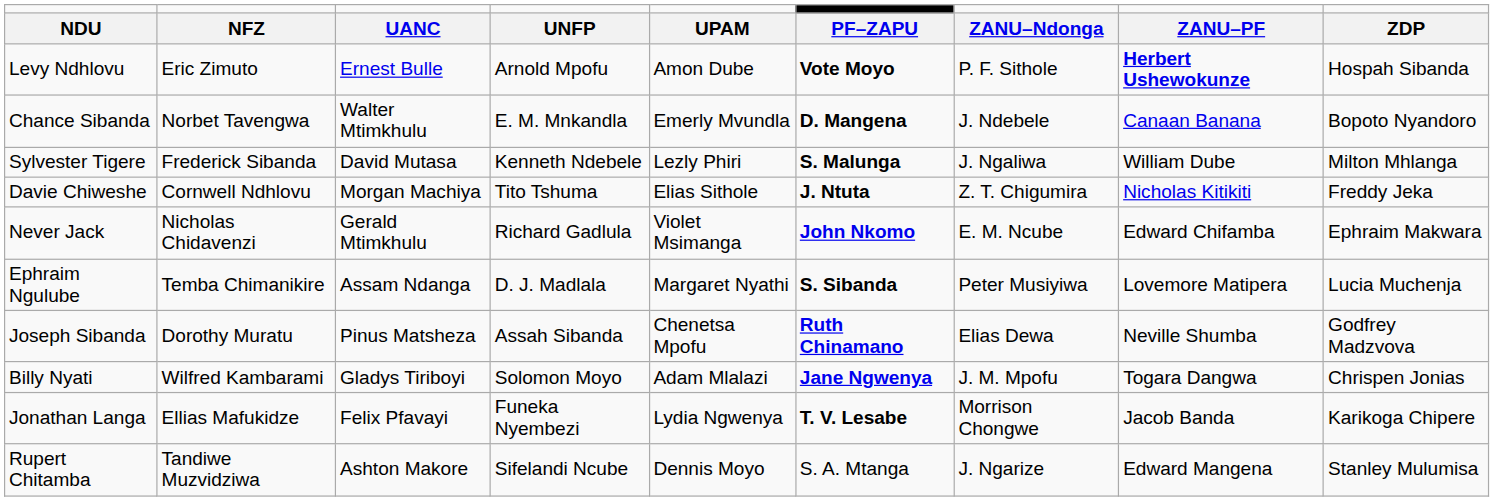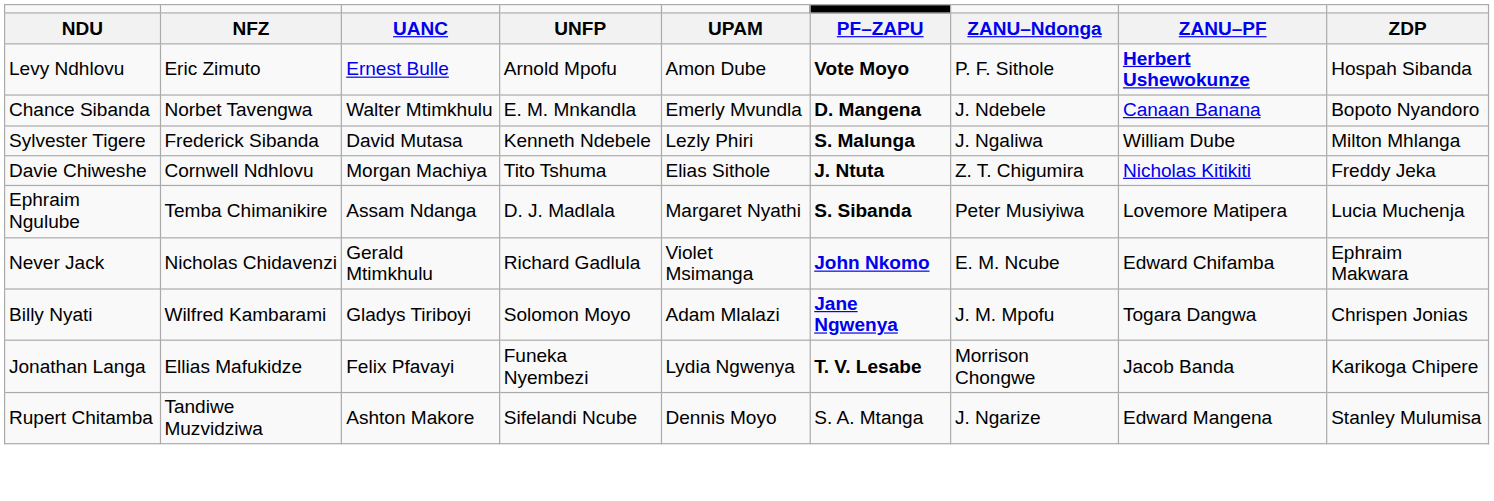rows swapped: (57, 232) <-> (44, 284)
- row: (77, 336)
